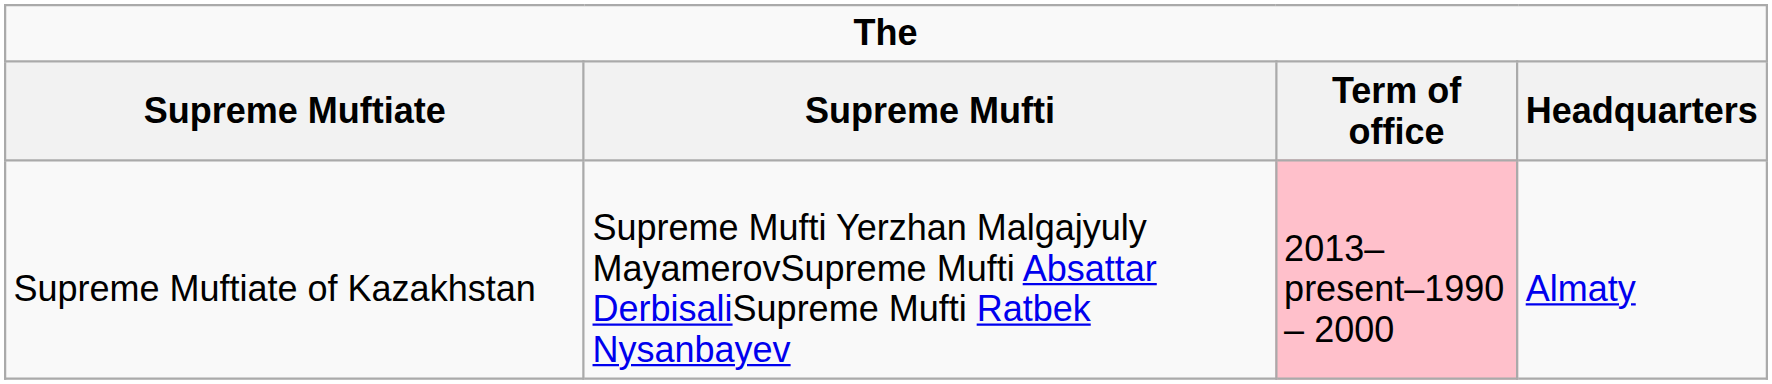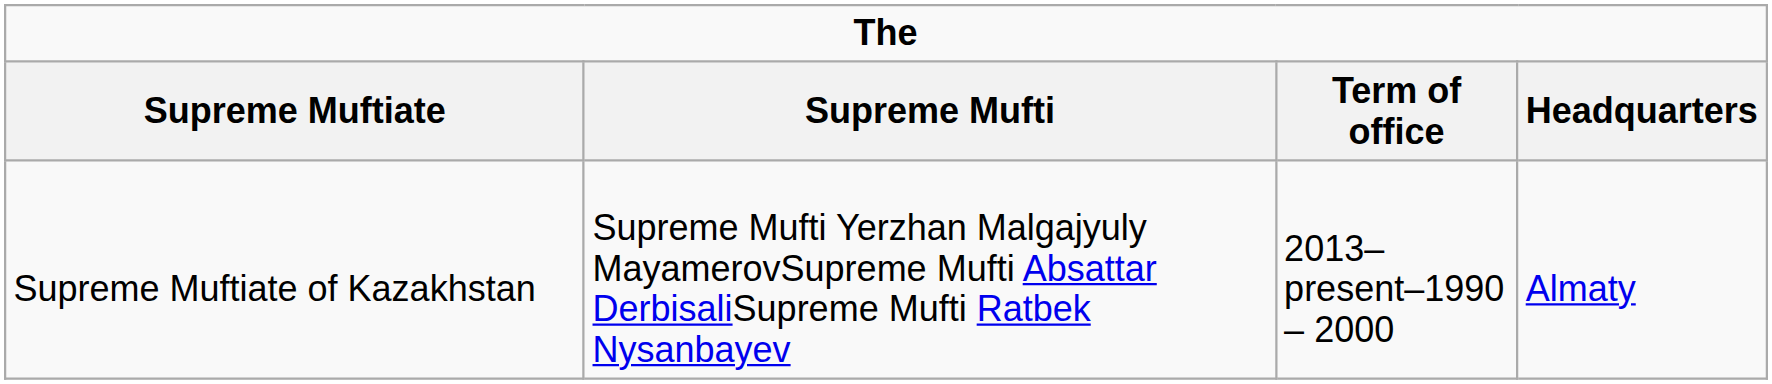(1394, 288) pink background -> (1394, 288) no background
